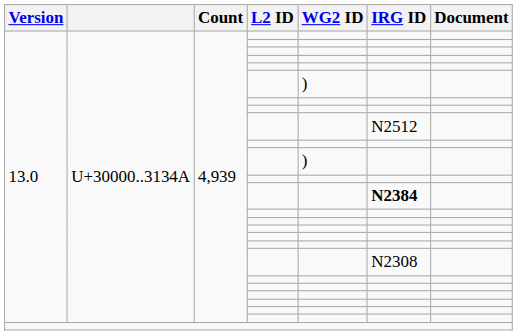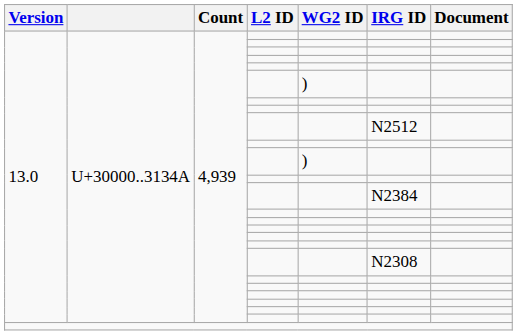(394, 195) bold -> (394, 195) normal
